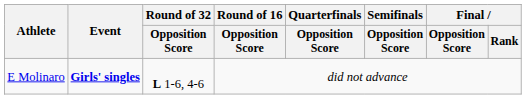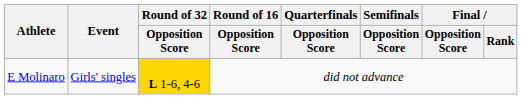(105, 76) bold -> (103, 76) normal
(178, 84) no background -> (174, 84) gold background
